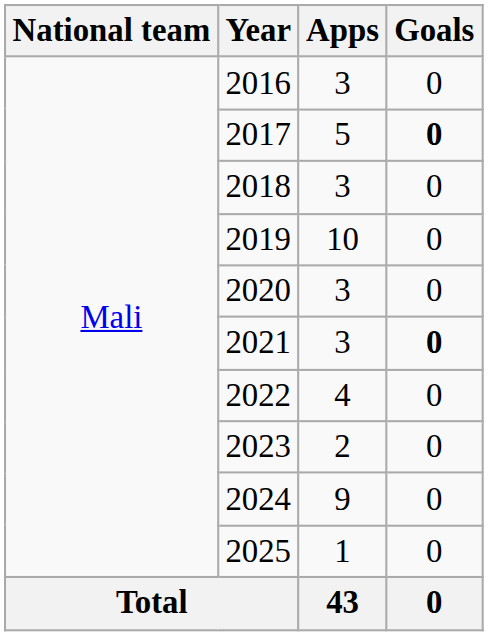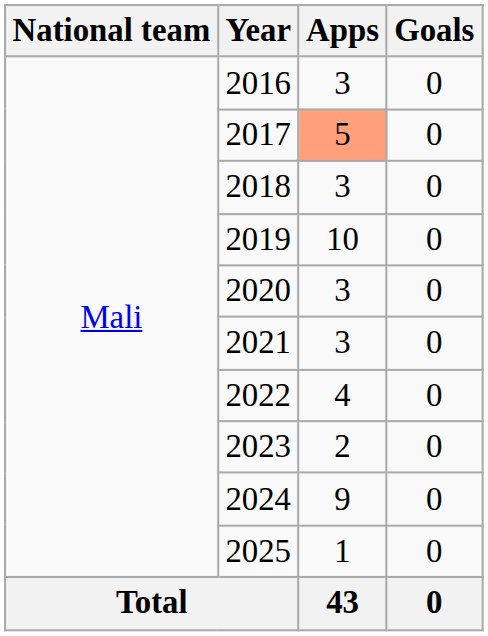(343, 134) no background -> (343, 134) lightsalmon background
(434, 134) bold -> (434, 134) normal
(434, 342) bold -> (434, 342) normal
